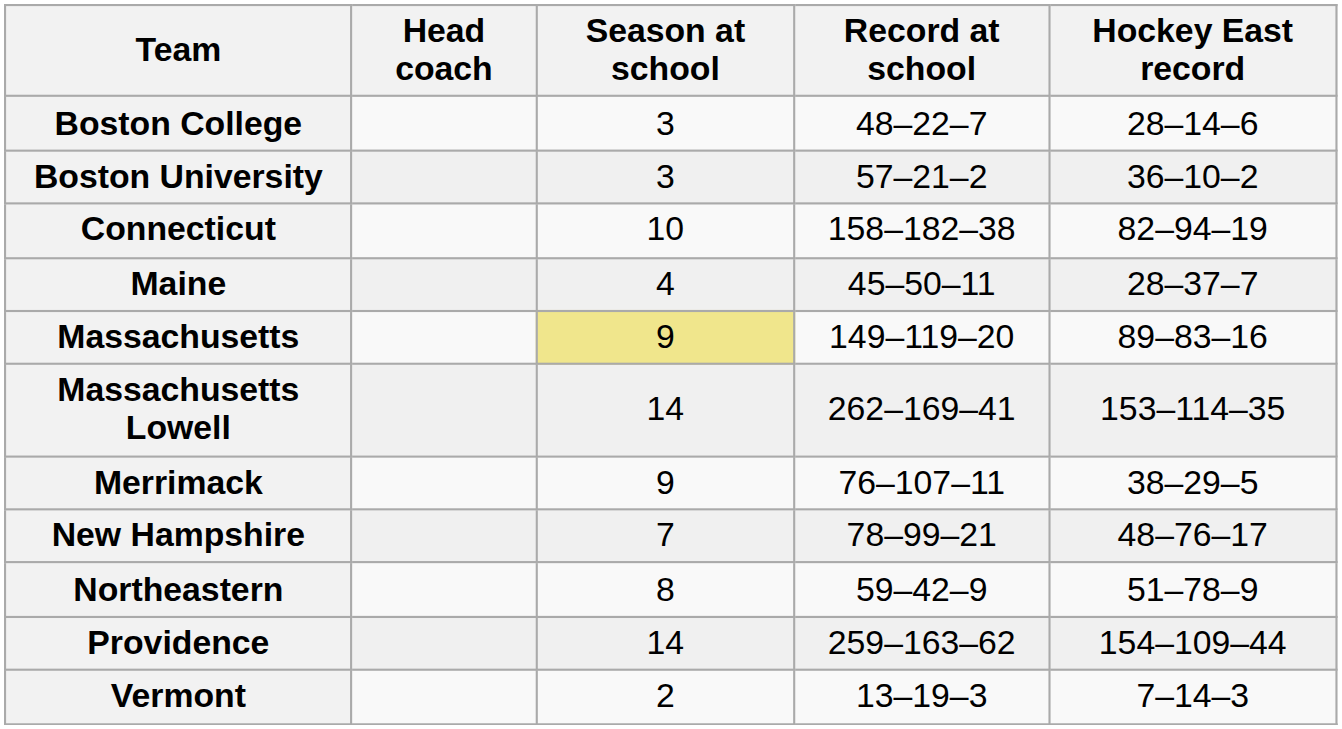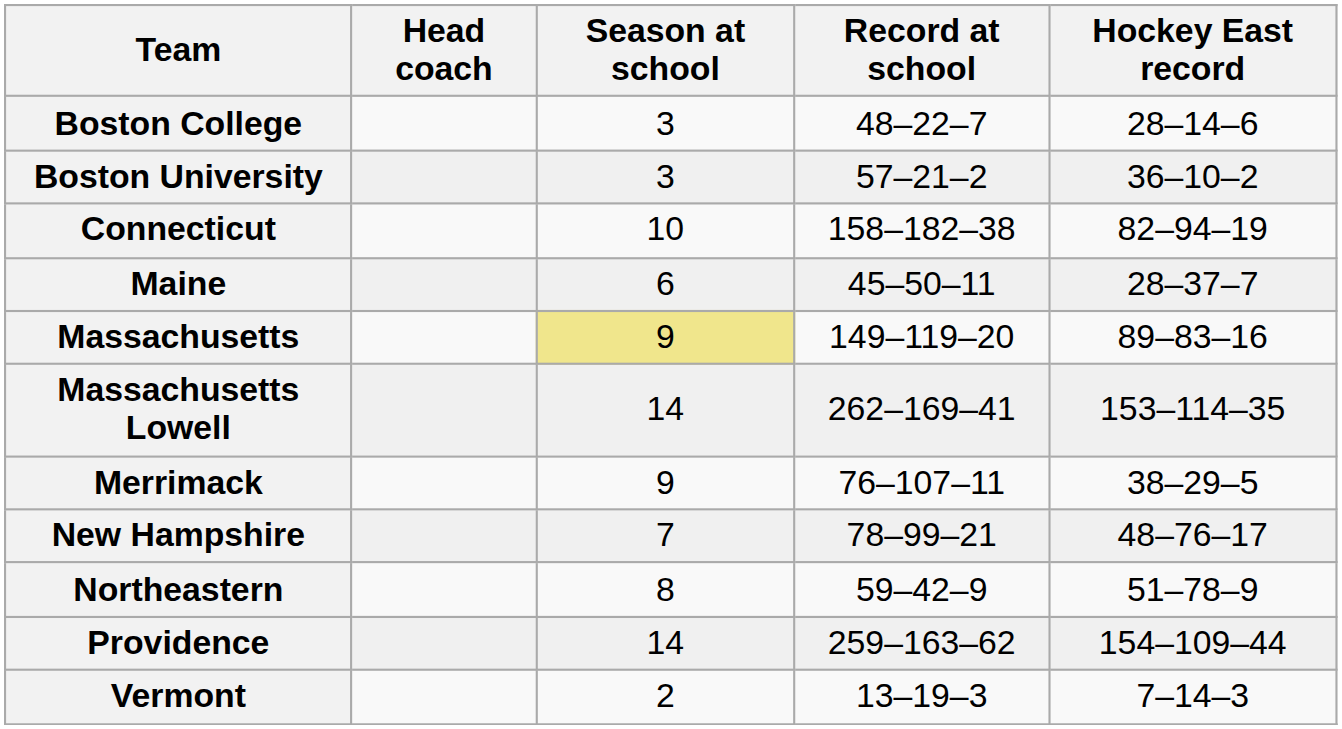(665, 283) 4 -> (665, 283) 6
